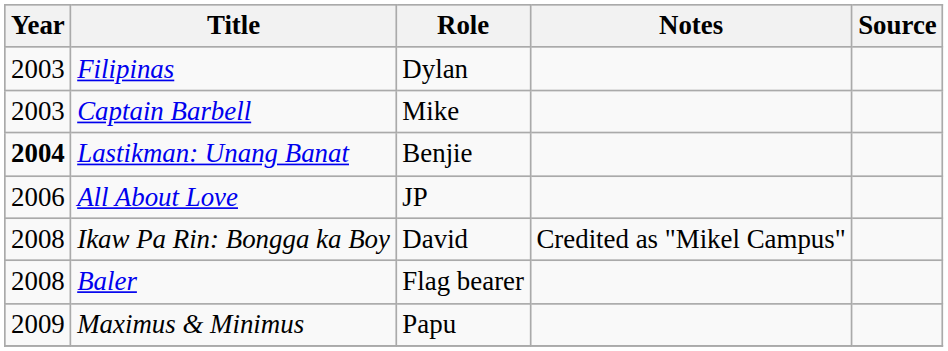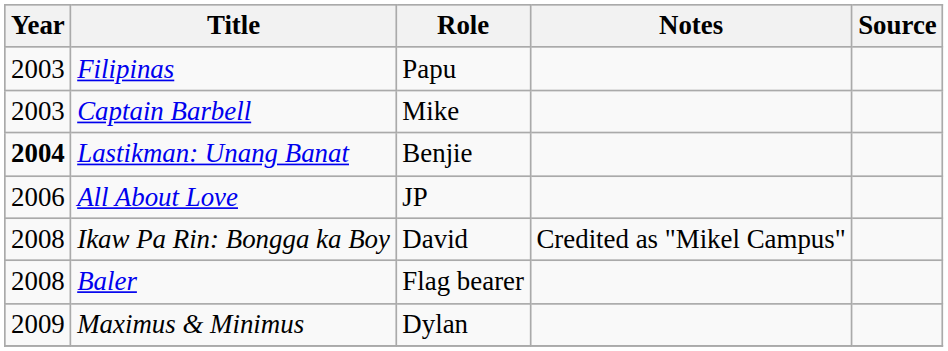(435, 68) Dylan -> (429, 68) Papu
(429, 324) Papu -> (435, 324) Dylan
